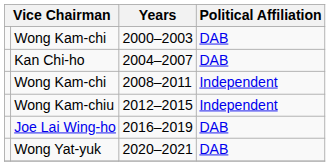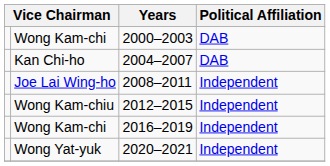(60, 82) Wong Kam-chi -> (65, 82) Joe Lai Wing-ho
(65, 127) Joe Lai Wing-ho -> (60, 127) Wong Kam-chi
(214, 127) DAB -> (239, 127) Independent
(214, 149) DAB -> (239, 149) Independent
